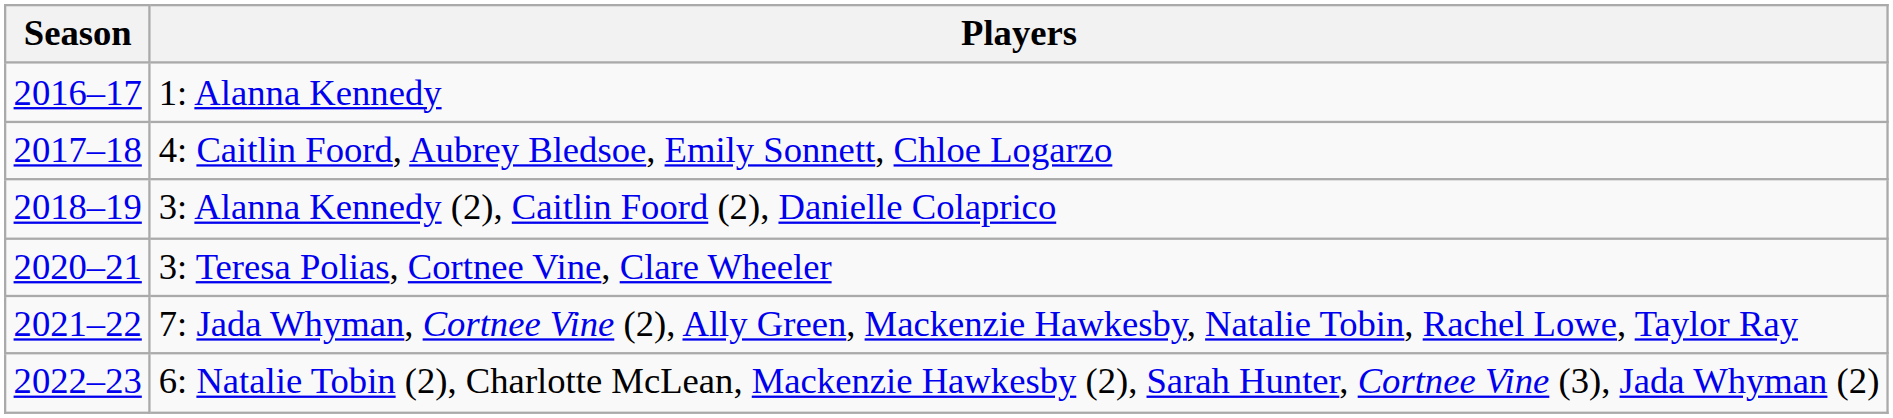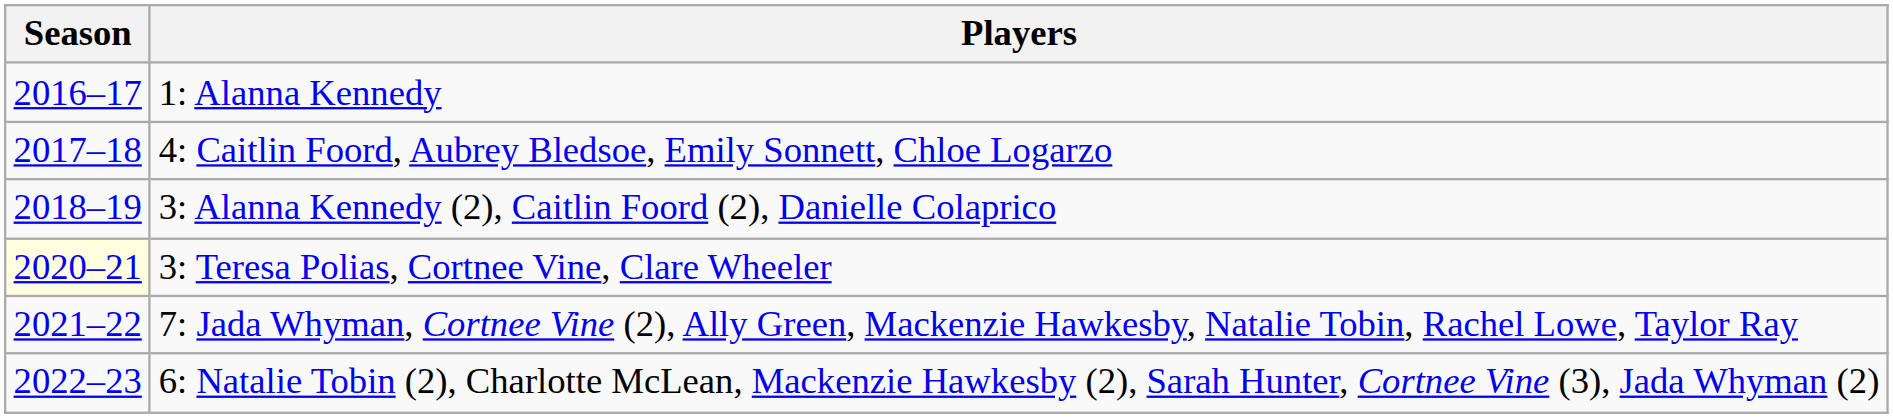(78, 265) no background -> (78, 265) lightyellow background
